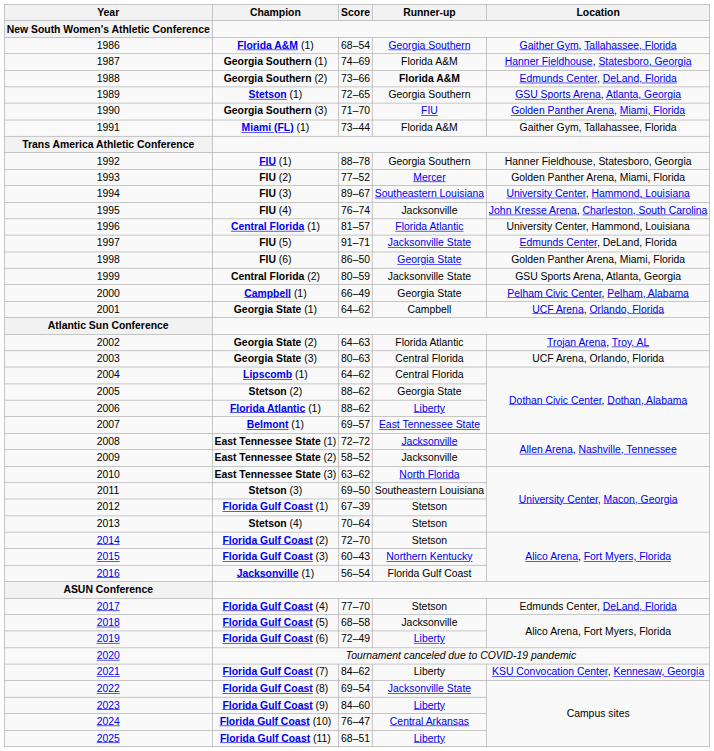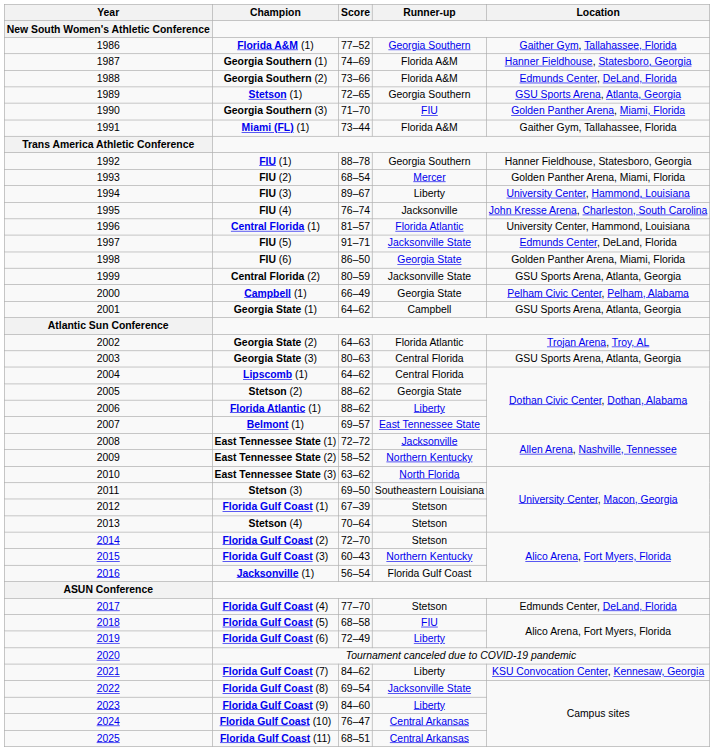(356, 45) 68–54 -> (356, 45) 77–52
(429, 78) bold -> (429, 78) normal
(356, 177) 77–52 -> (356, 177) 68–54
(429, 194) Southeastern Louisiana -> (429, 194) Liberty
(598, 309) UCF Arena, Orlando, Florida -> (598, 309) GSU Sports Arena, Atlanta, Georgia
(598, 359) UCF Arena, Orlando, Florida -> (598, 359) GSU Sports Arena, Atlanta, Georgia
(429, 458) Jacksonville -> (429, 458) Northern Kentucky
(429, 623) Jacksonville -> (429, 623) FIU
(429, 738) Liberty -> (429, 738) Central Arkansas
